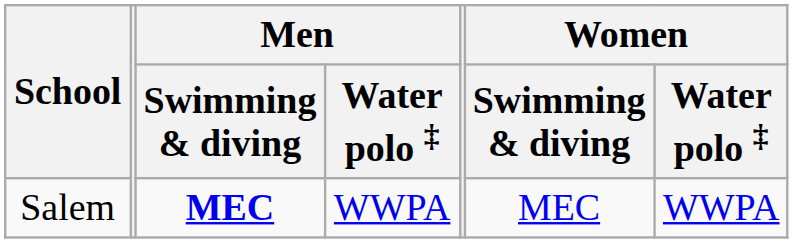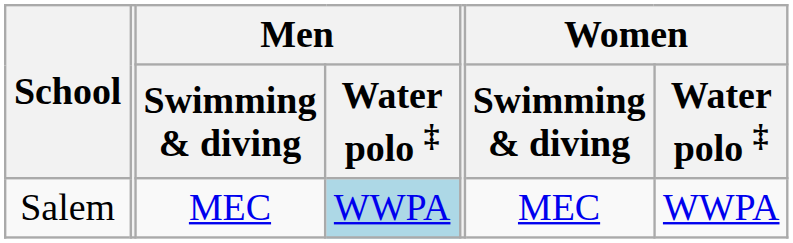(230, 207) bold -> (230, 207) normal
(392, 207) no background -> (392, 207) lightblue background
